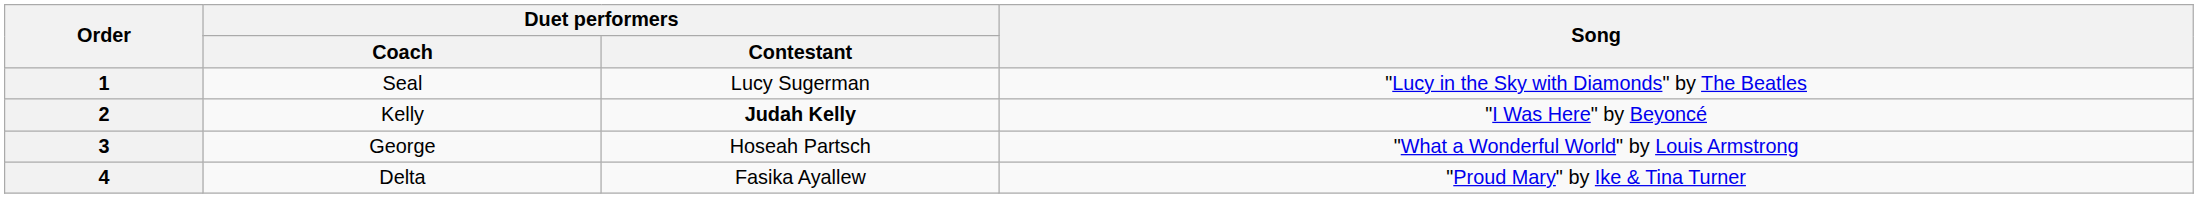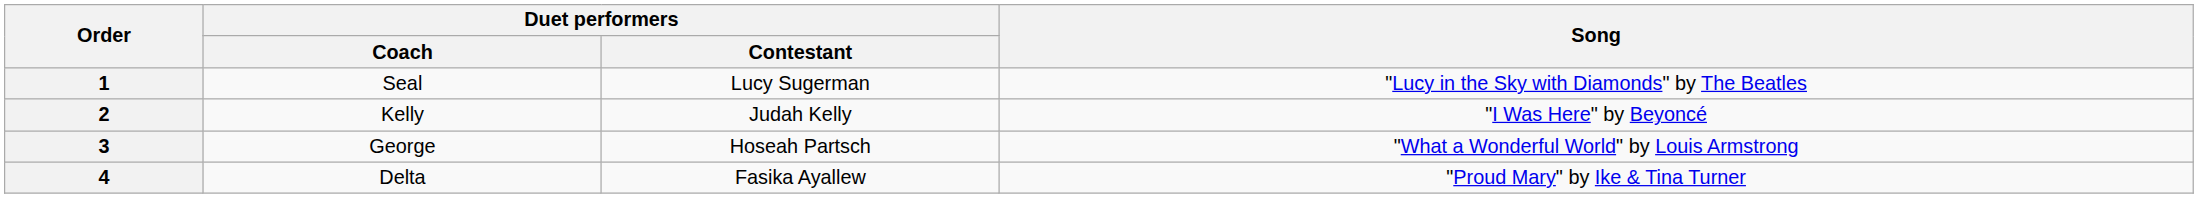(800, 114) bold -> (800, 114) normal
